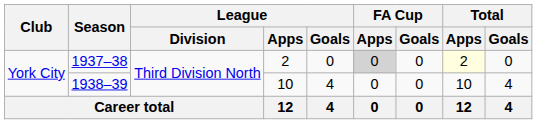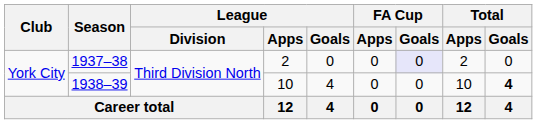(375, 61) lightgrey background -> (375, 61) no background
(419, 61) no background -> (419, 61) lavender background
(464, 61) lightyellow background -> (464, 61) no background
(509, 84) normal -> (509, 84) bold
